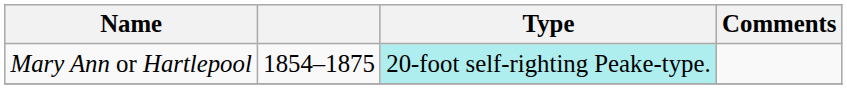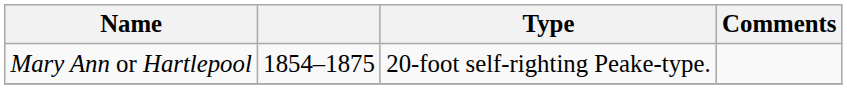(548, 63) paleturquoise background -> (548, 63) no background
